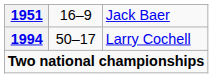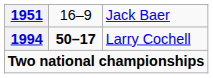(76, 38) normal -> (76, 38) bold
